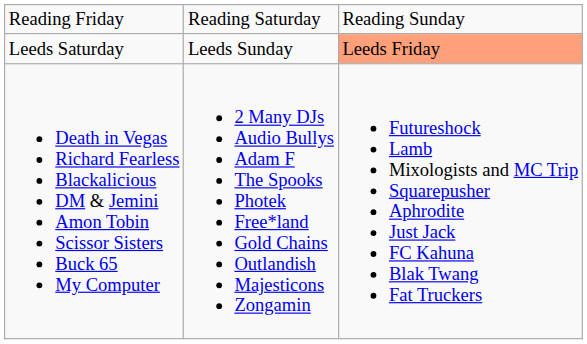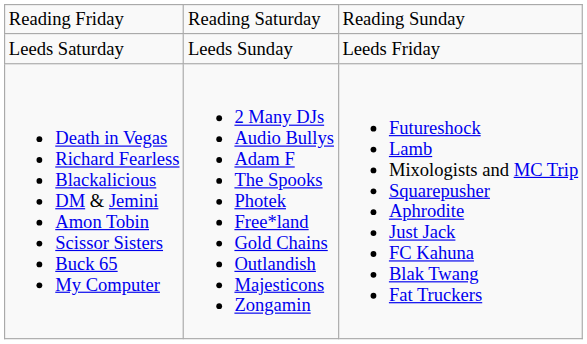(391, 48) lightsalmon background -> (391, 48) no background
